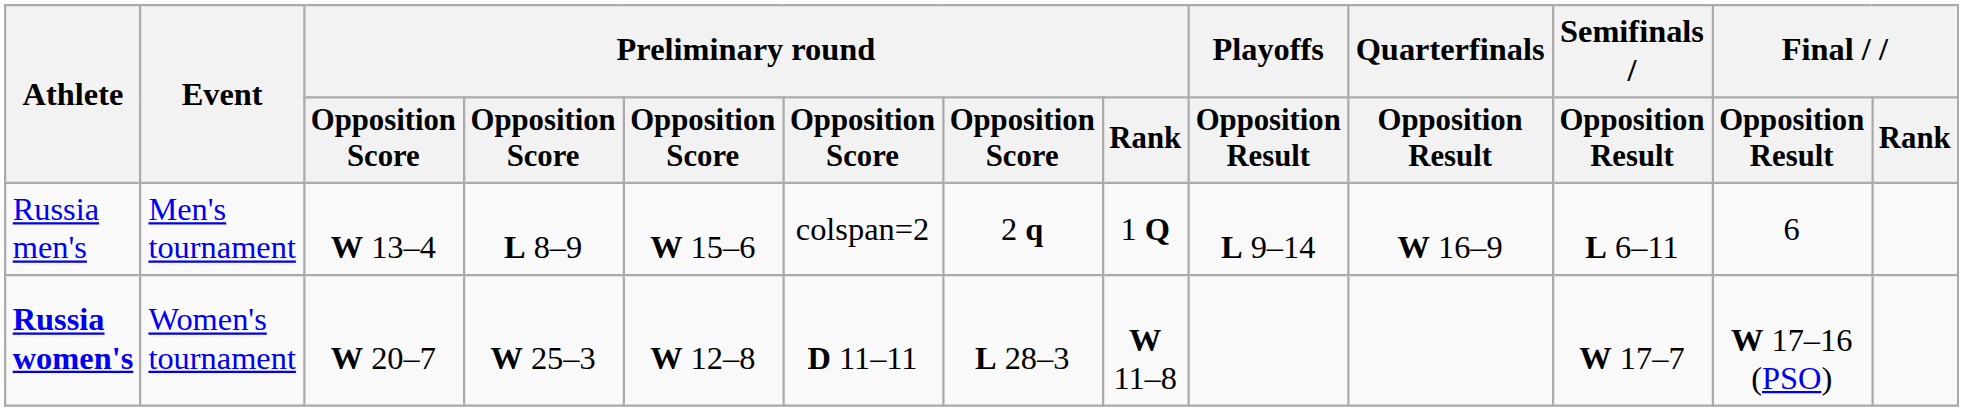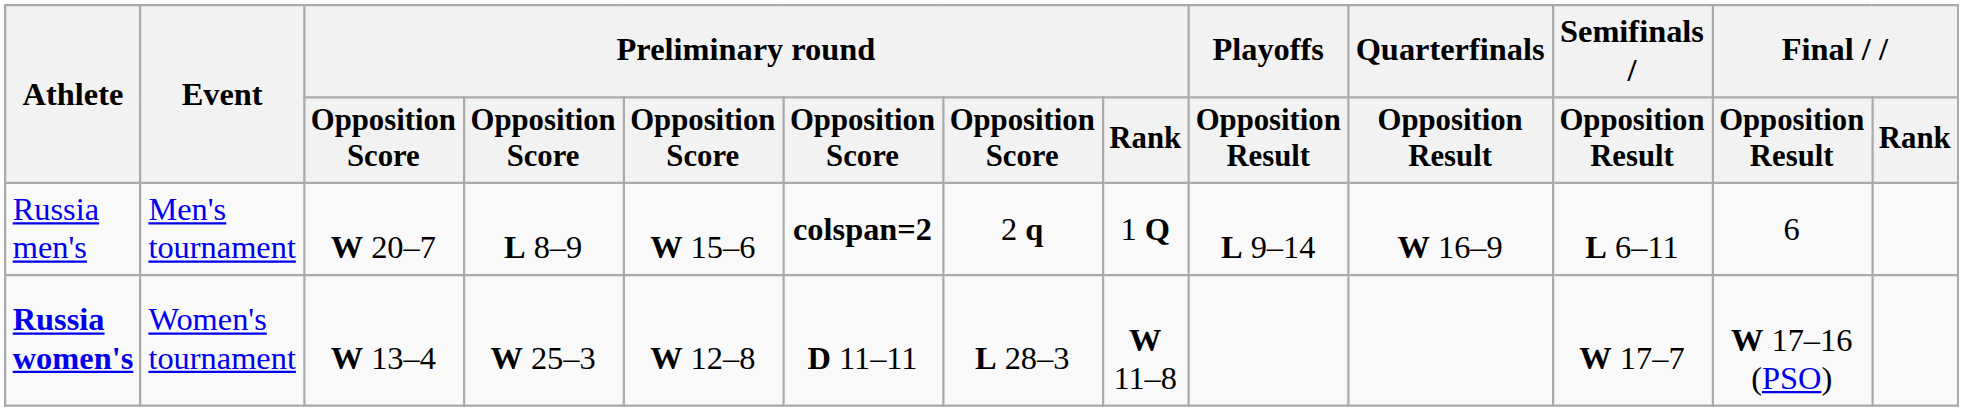(383, 248) W 13–4 -> (383, 248) W 20–7
(862, 228) normal -> (862, 228) bold
(383, 358) W 20–7 -> (383, 358) W 13–4
